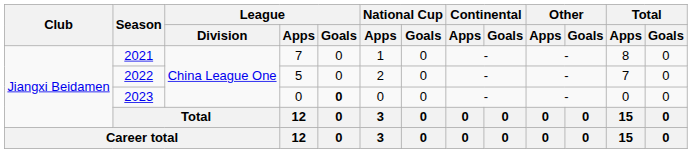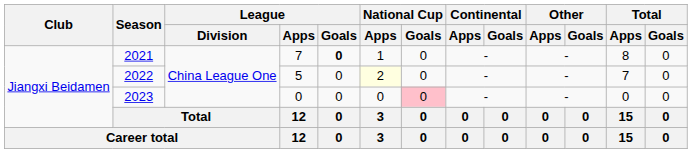(339, 55) normal -> (339, 55) bold
(380, 76) no background -> (380, 76) lightyellow background
(339, 96) bold -> (339, 96) normal
(423, 96) no background -> (423, 96) pink background
